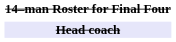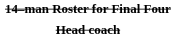(88, 29) lavender background -> (88, 29) no background
